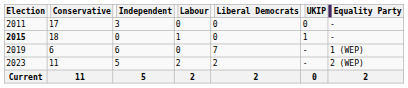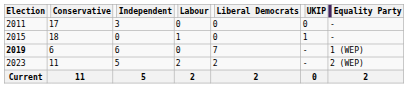(16, 37) bold -> (16, 37) normal
(16, 50) normal -> (16, 50) bold
